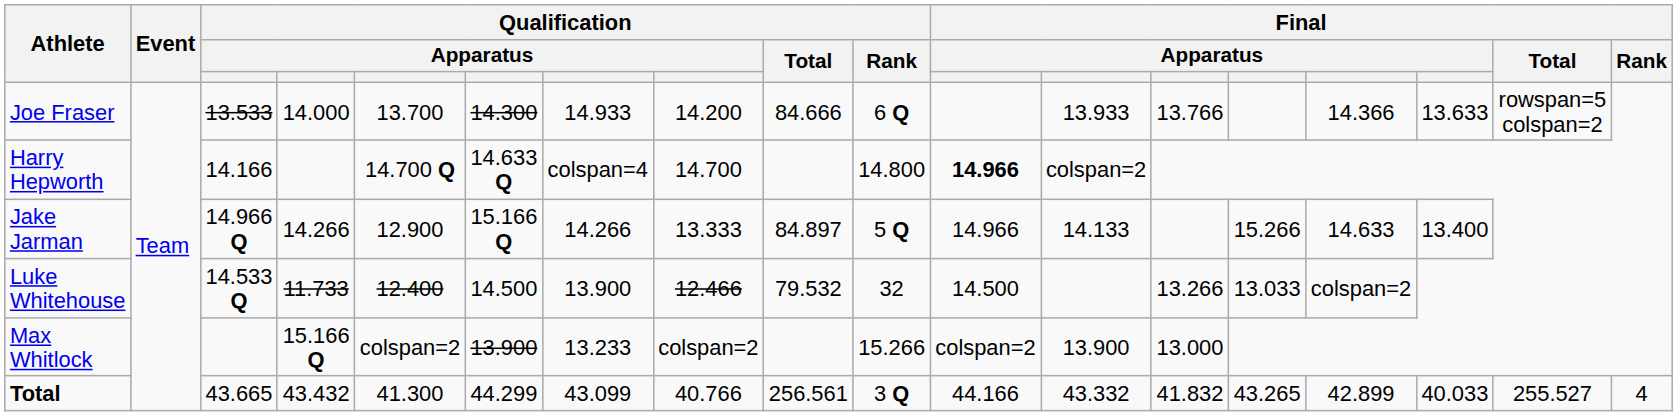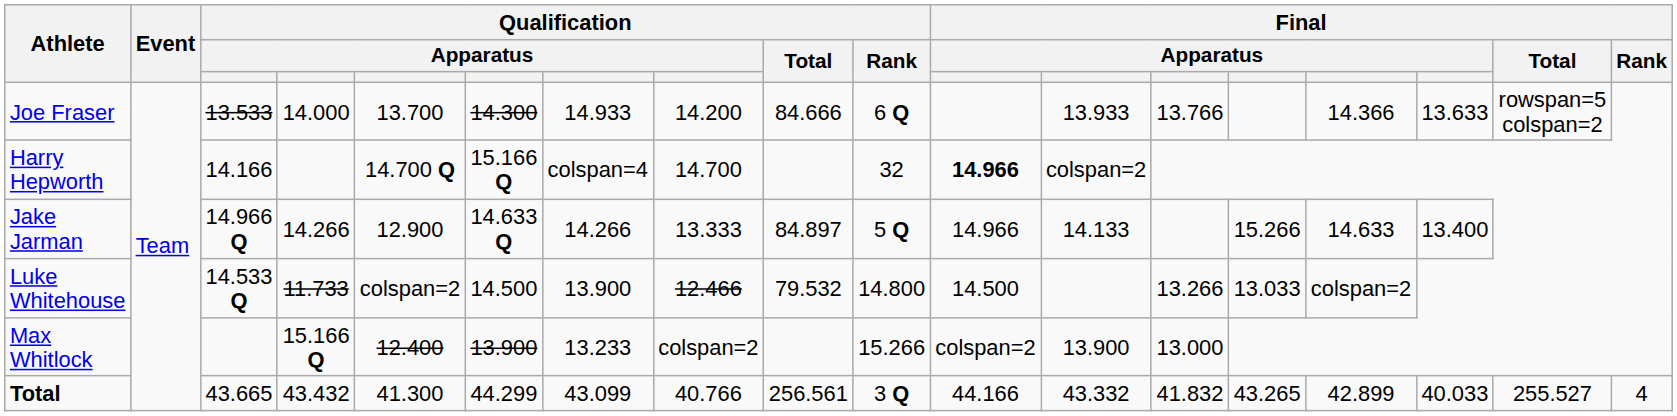(504, 171) 14.633 Q -> (504, 171) 15.166 Q
(892, 171) 14.800 -> (892, 171) 32
(504, 229) 15.166 Q -> (504, 229) 14.633 Q
(410, 288) 12.400 -> (410, 288) colspan=2
(892, 288) 32 -> (892, 288) 14.800
(410, 347) colspan=2 -> (410, 347) 12.400
